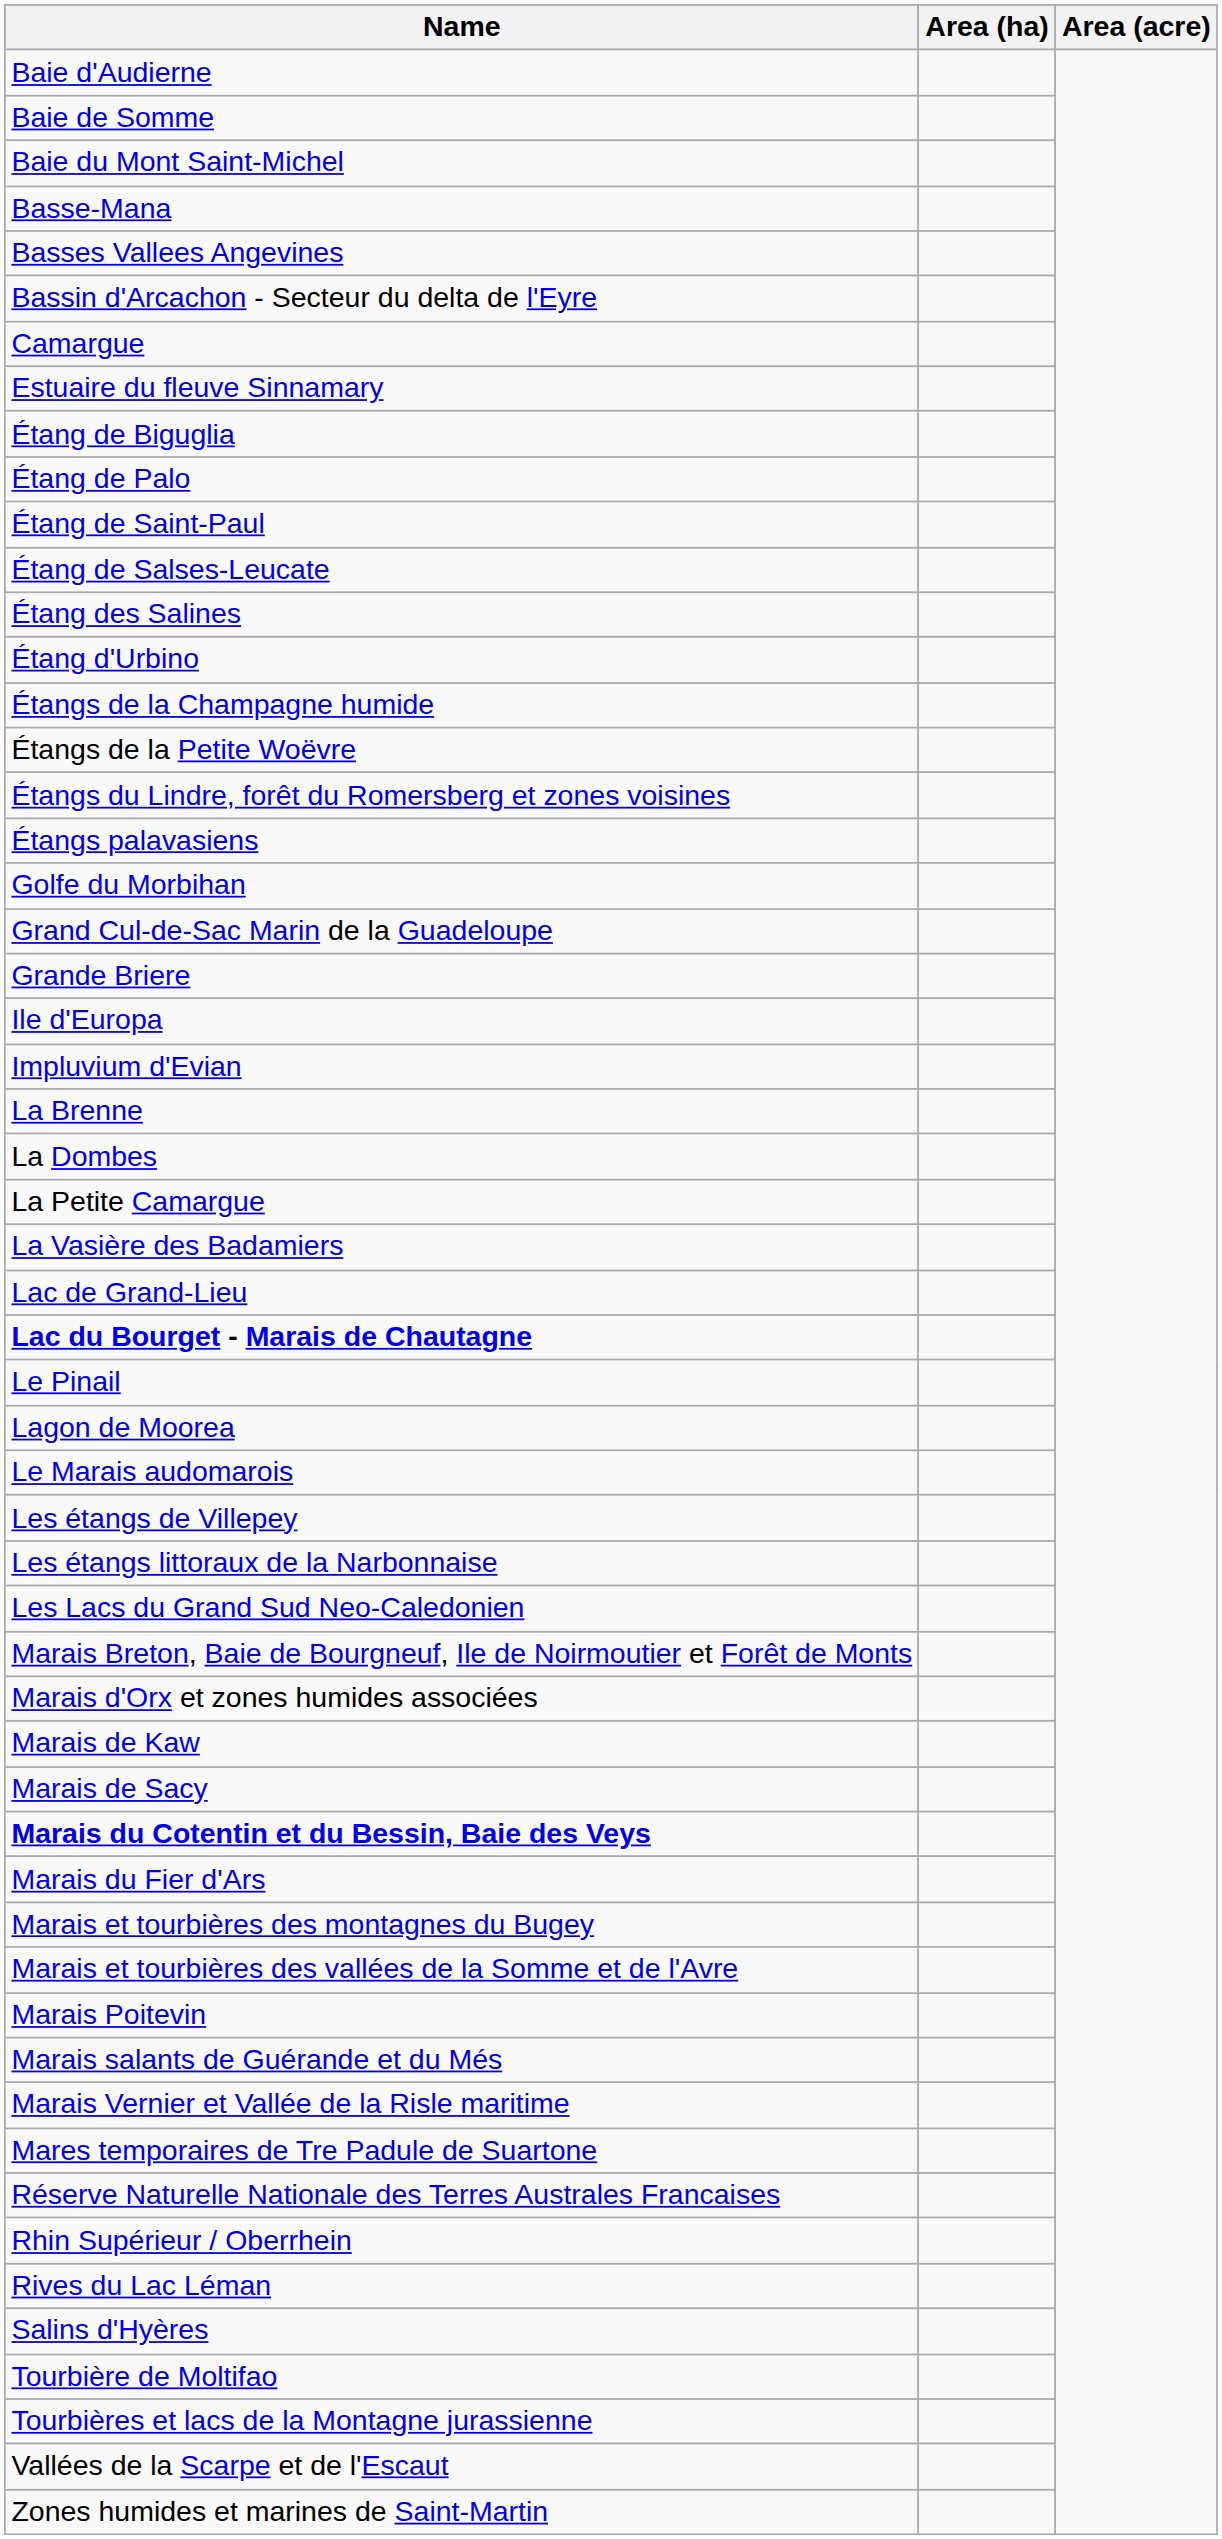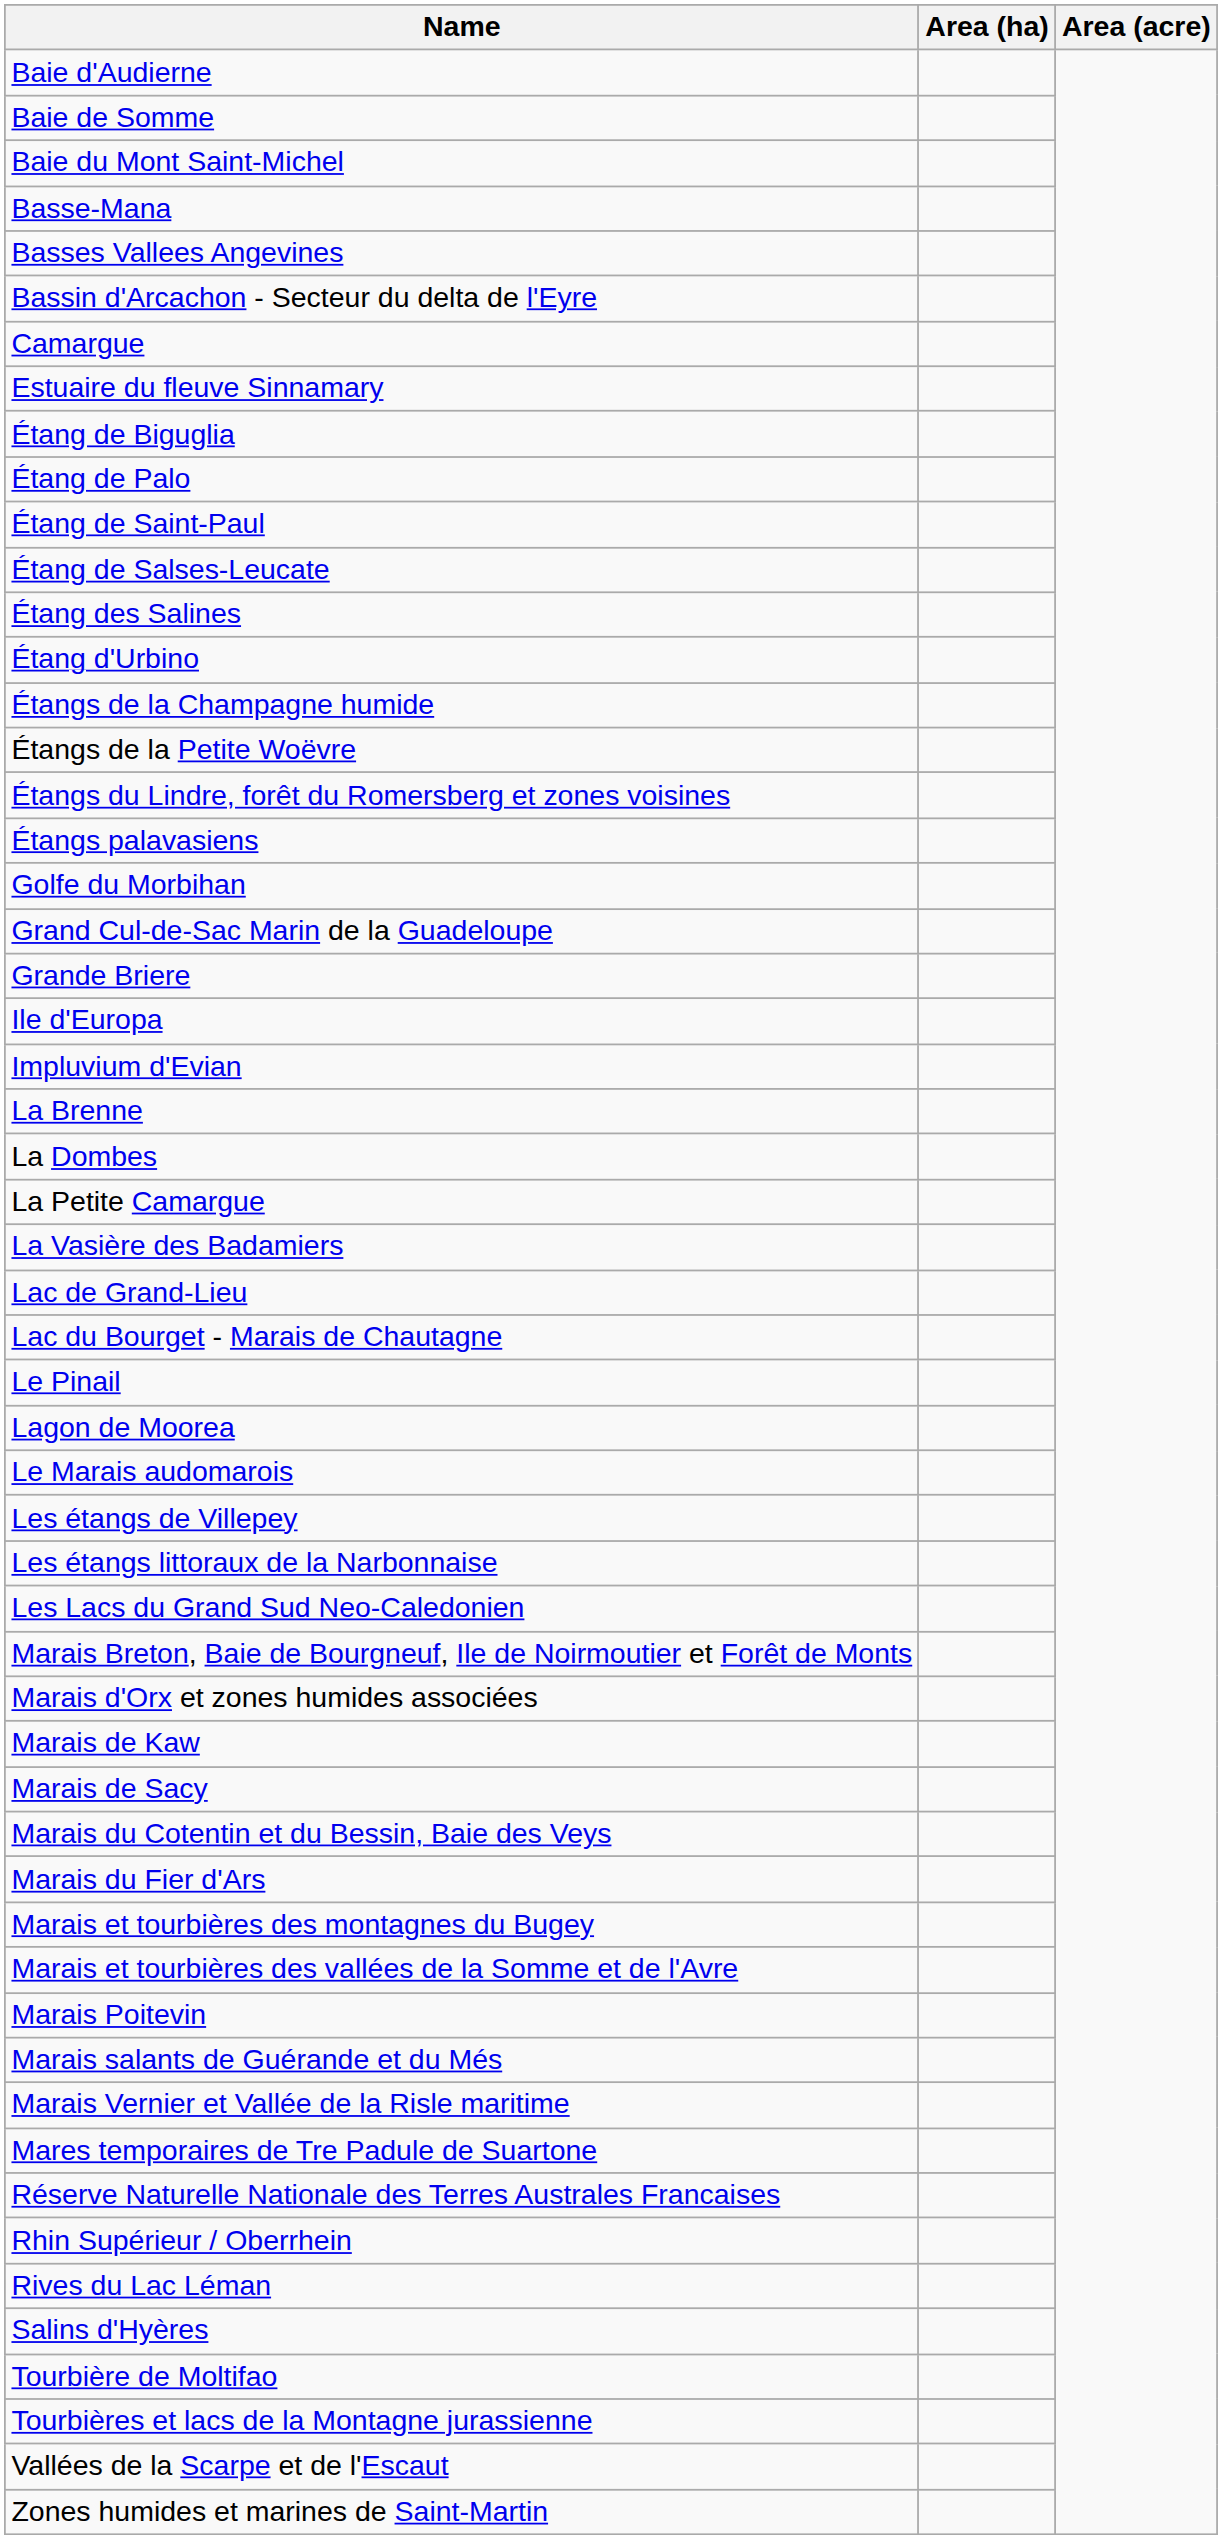(272, 1336) bold -> (257, 1336) normal
(331, 1833) bold -> (311, 1833) normal
